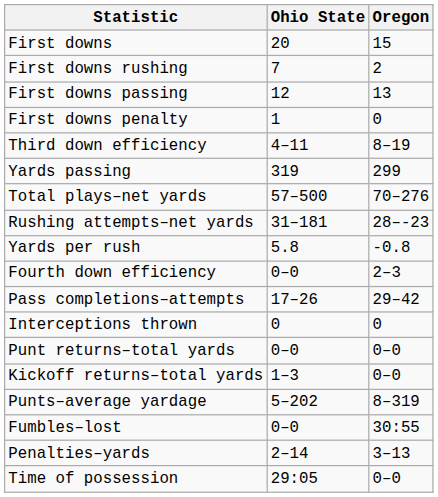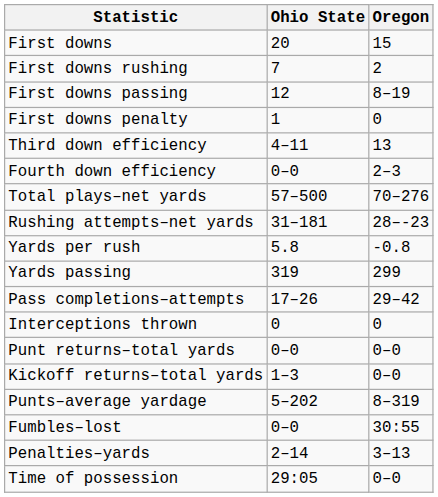(382, 94) 13 -> (391, 94) 8–19
(391, 146) 8–19 -> (382, 146) 13
rows swapped: (112, 274) <-> (70, 171)
